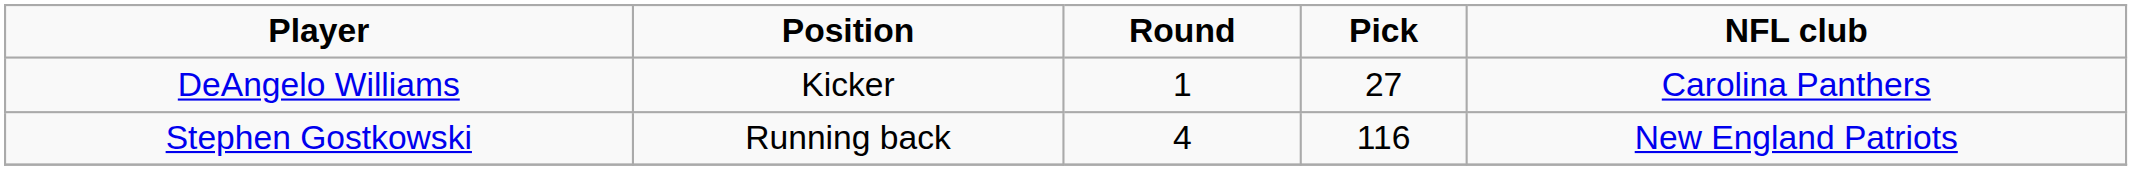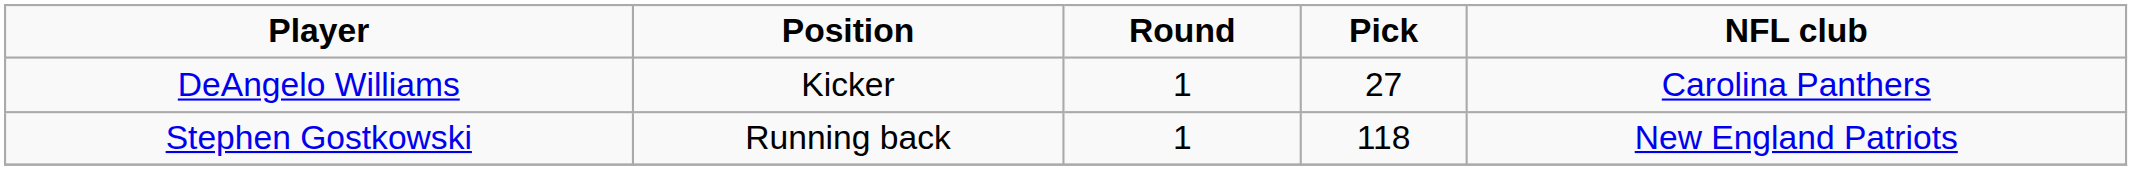(1182, 137) 4 -> (1182, 137) 1
(1384, 137) 116 -> (1384, 137) 118
